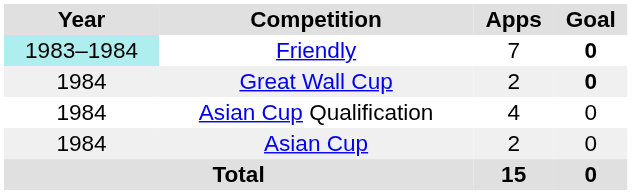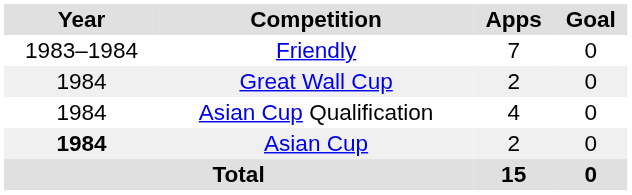(82, 50) paleturquoise background -> (82, 50) no background
(591, 50) bold -> (591, 50) normal
(591, 81) bold -> (591, 81) normal
(82, 143) normal -> (82, 143) bold
